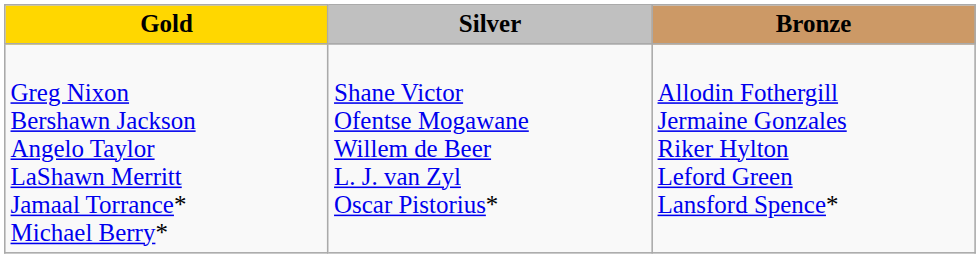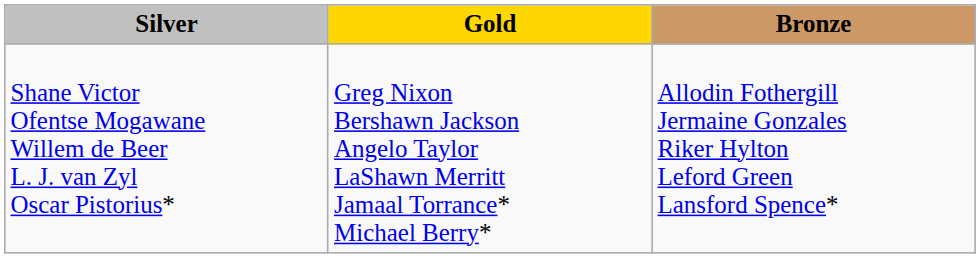columns swapped: (167, 24) <-> (490, 24)
